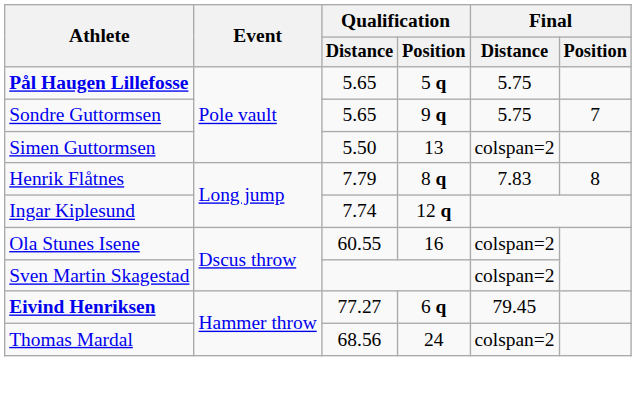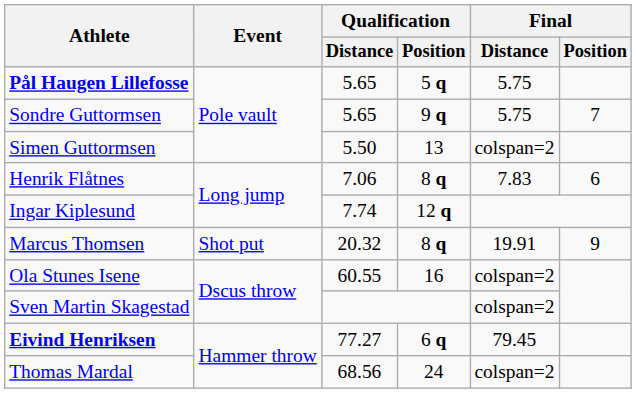(359, 179) 7.79 -> (359, 179) 7.06
(595, 179) 8 -> (595, 179) 6
+ row: (77, 243)
